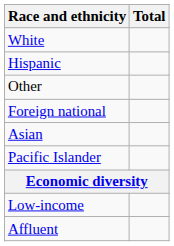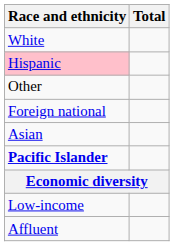(34, 63) no background -> (34, 63) pink background
(54, 157) normal -> (58, 157) bold
